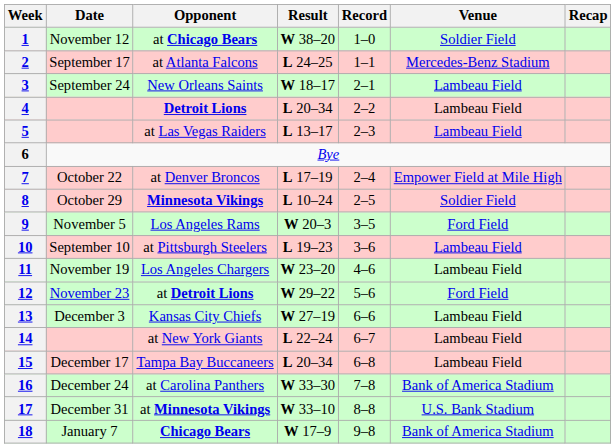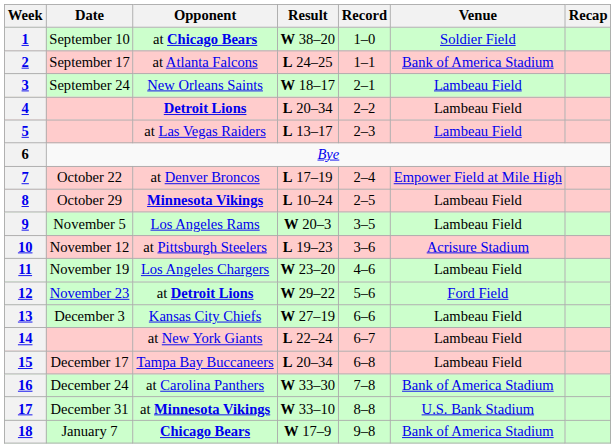(90, 39) November 12 -> (90, 39) September 10
(478, 62) Mercedes-Benz Stadium -> (478, 62) Bank of America Stadium
(478, 200) Soldier Field -> (478, 200) Lambeau Field
(478, 223) Ford Field -> (478, 223) Lambeau Field
(90, 246) September 10 -> (90, 246) November 12
(478, 246) Lambeau Field -> (478, 246) Acrisure Stadium
